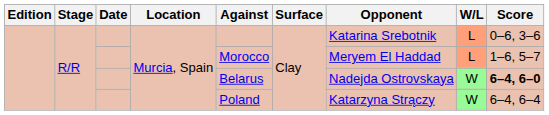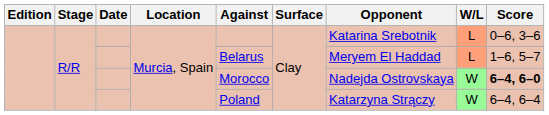(244, 56) Morocco -> (241, 56) Belarus
(241, 78) Belarus -> (244, 78) Morocco
